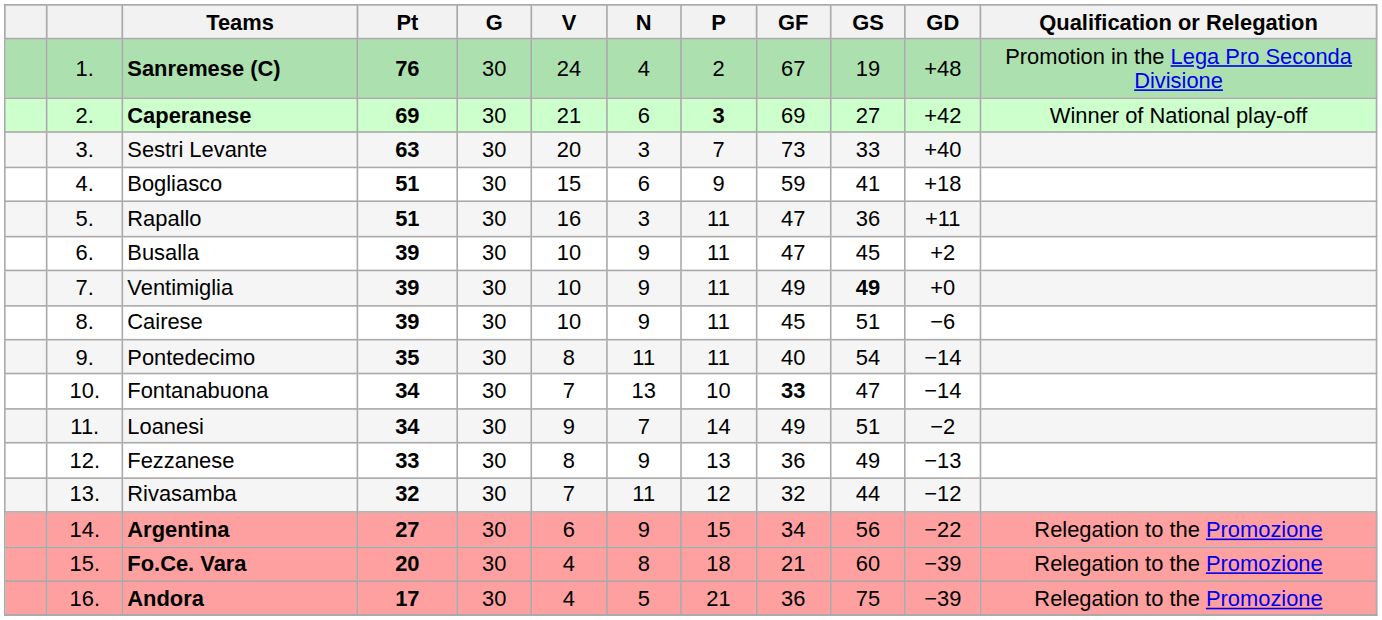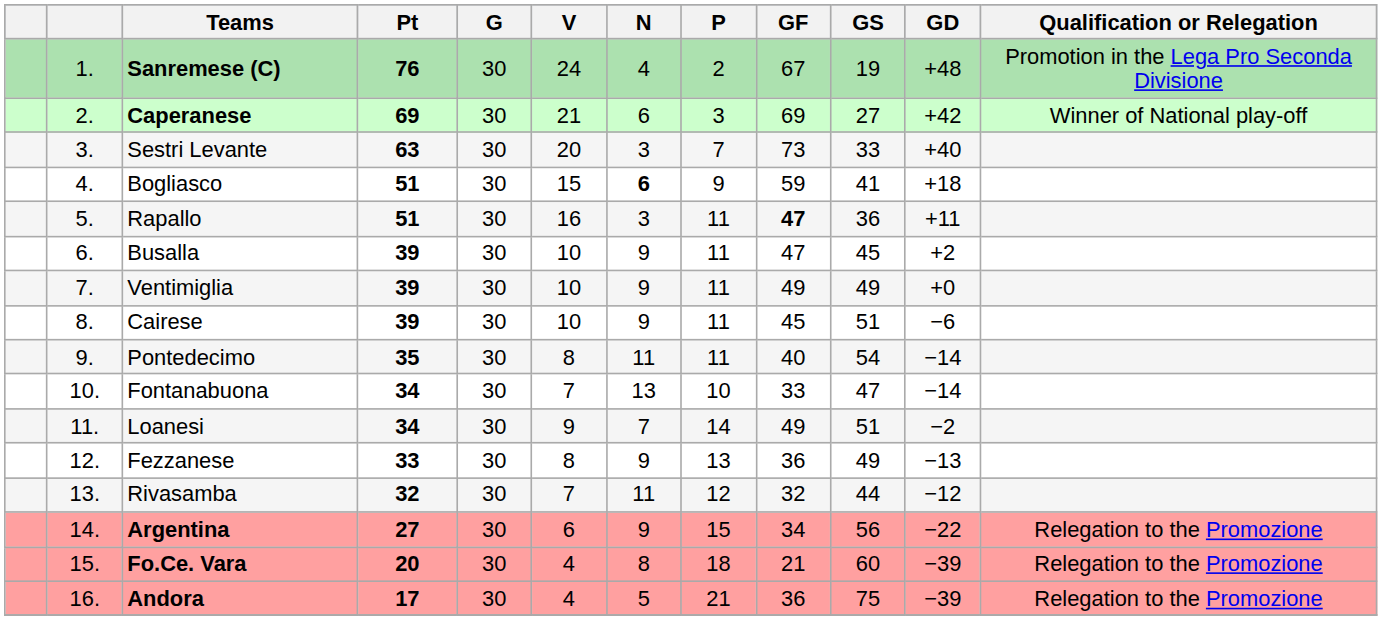(718, 115) bold -> (718, 115) normal
(644, 184) normal -> (644, 184) bold
(793, 218) normal -> (793, 218) bold
(868, 287) bold -> (868, 287) normal
(793, 391) bold -> (793, 391) normal
